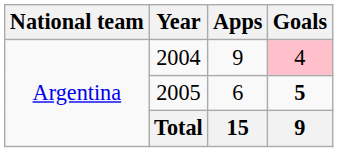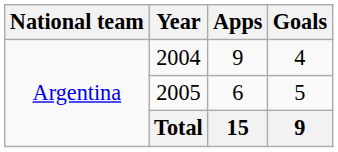(300, 57) pink background -> (300, 57) no background
(300, 92) bold -> (300, 92) normal
